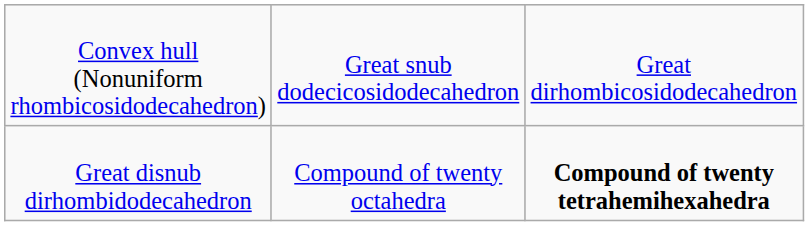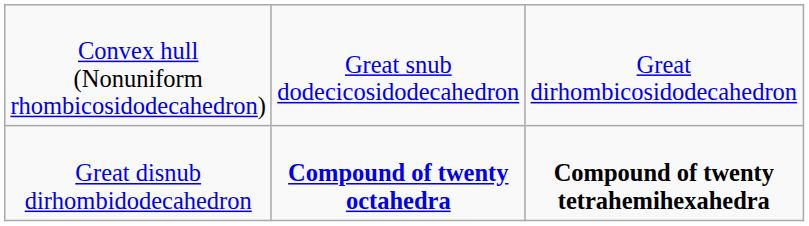(398, 186) normal -> (398, 186) bold
